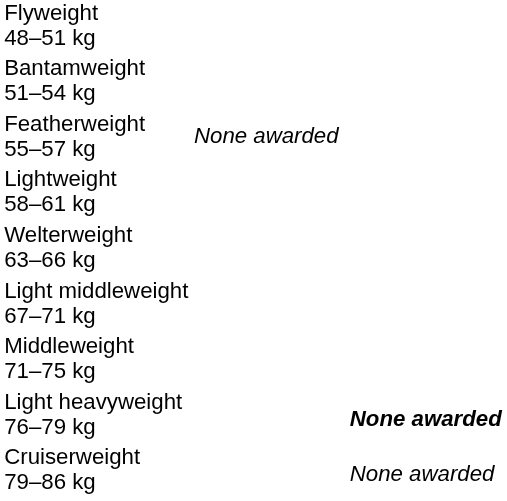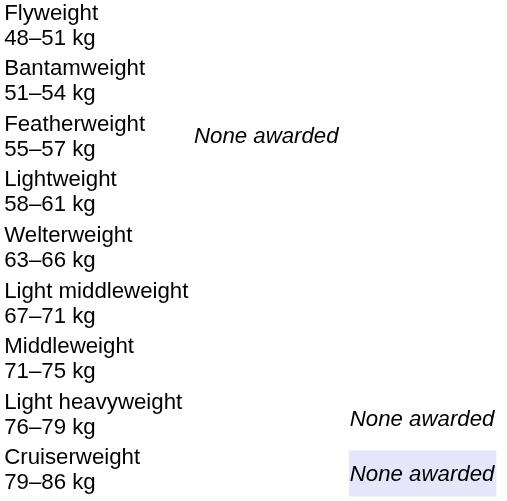(426, 417) bold -> (422, 417) normal
(422, 473) no background -> (422, 473) lavender background
